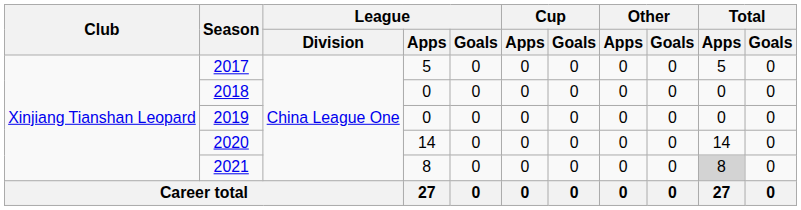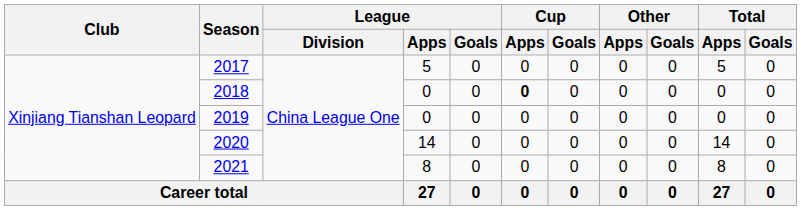(525, 92) normal -> (525, 92) bold
(721, 167) lightgrey background -> (721, 167) no background
